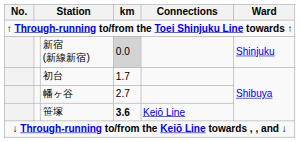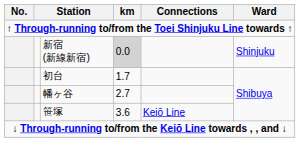(123, 112) bold -> (123, 112) normal
